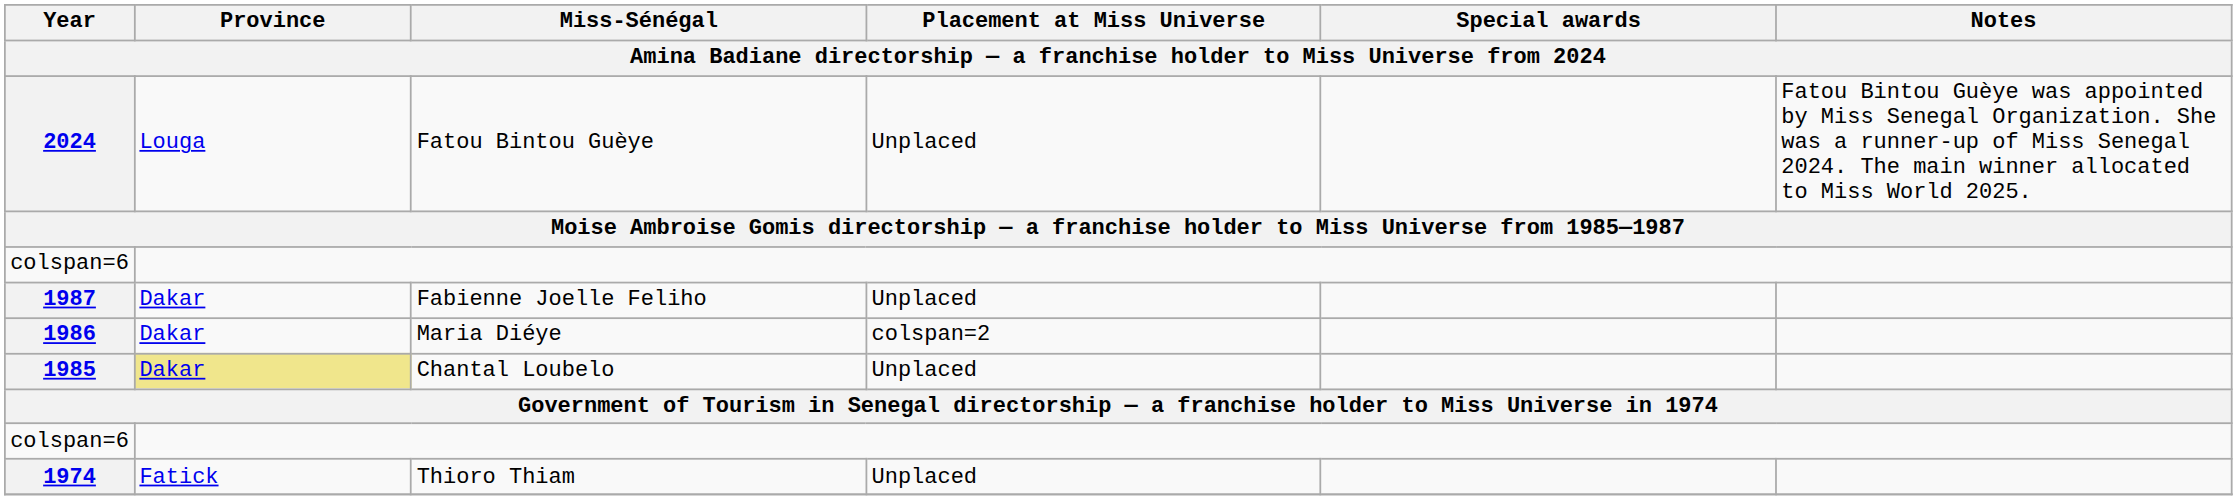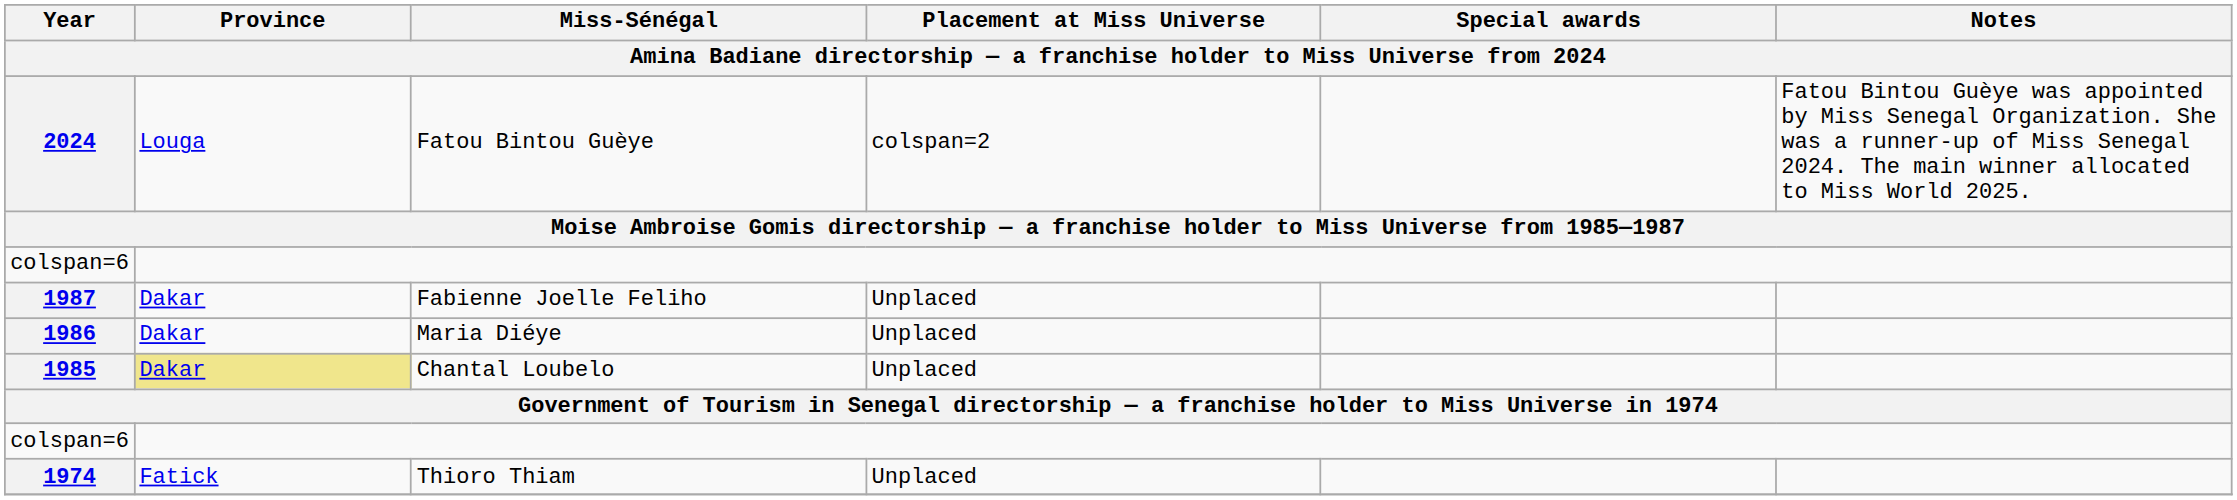(924, 144) Unplaced -> (931, 144) colspan=2
(931, 336) colspan=2 -> (924, 336) Unplaced
